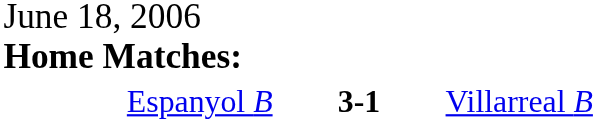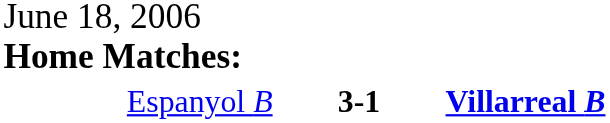(519, 101) normal -> (526, 101) bold
